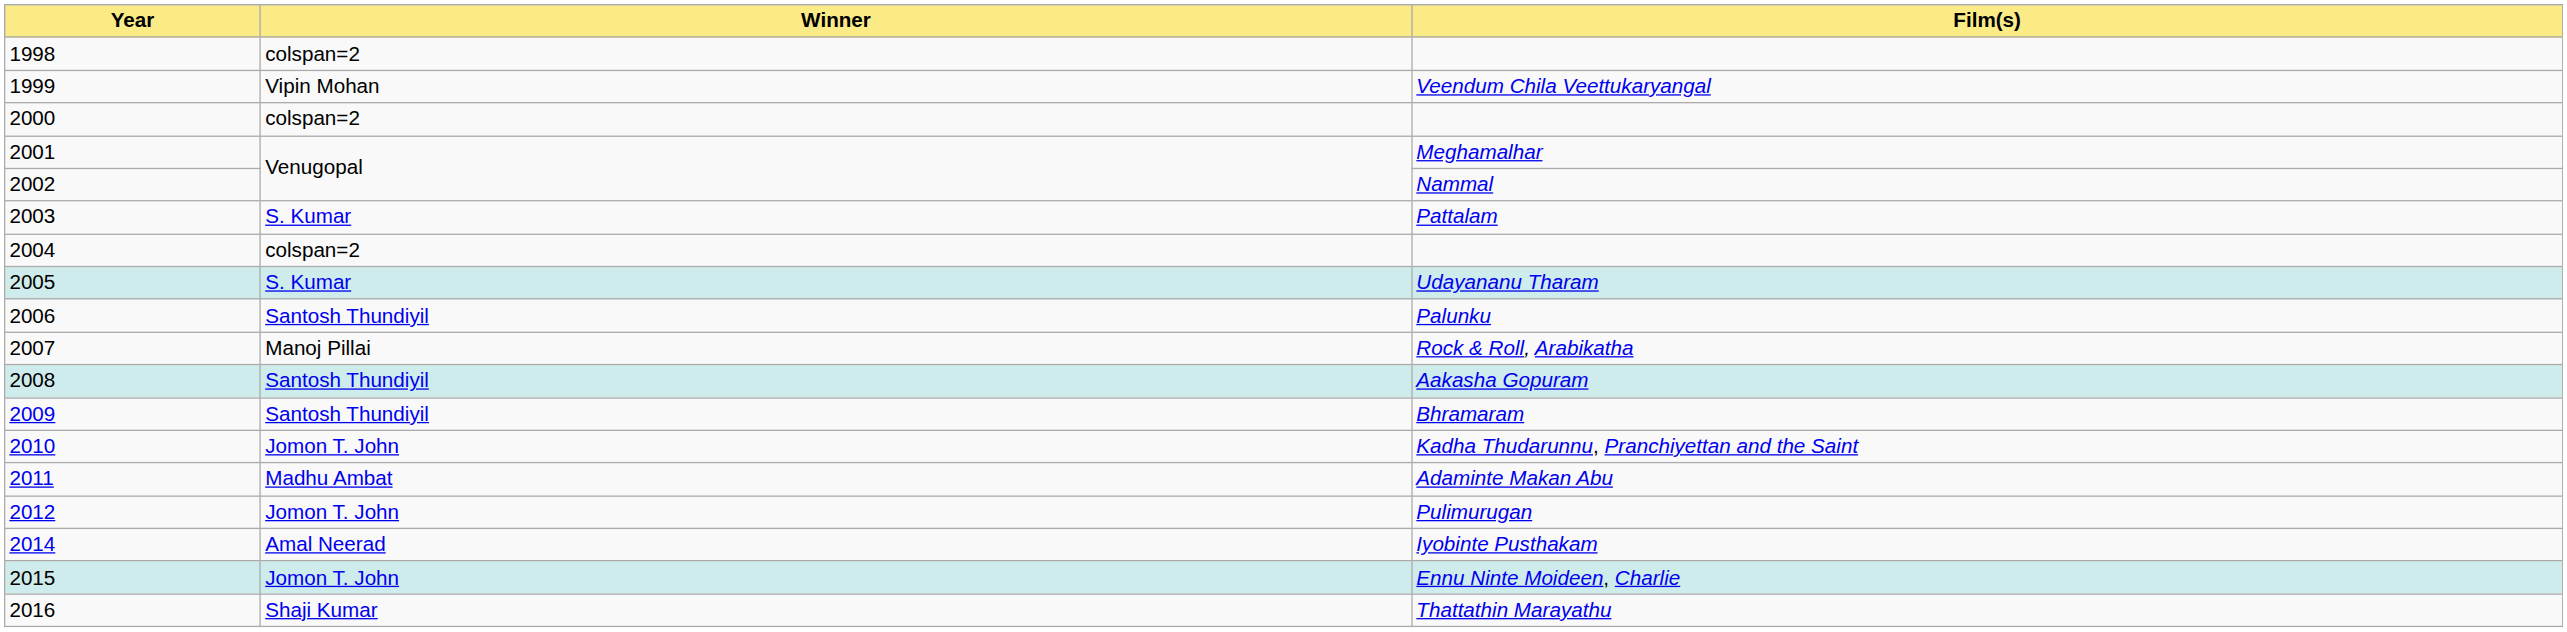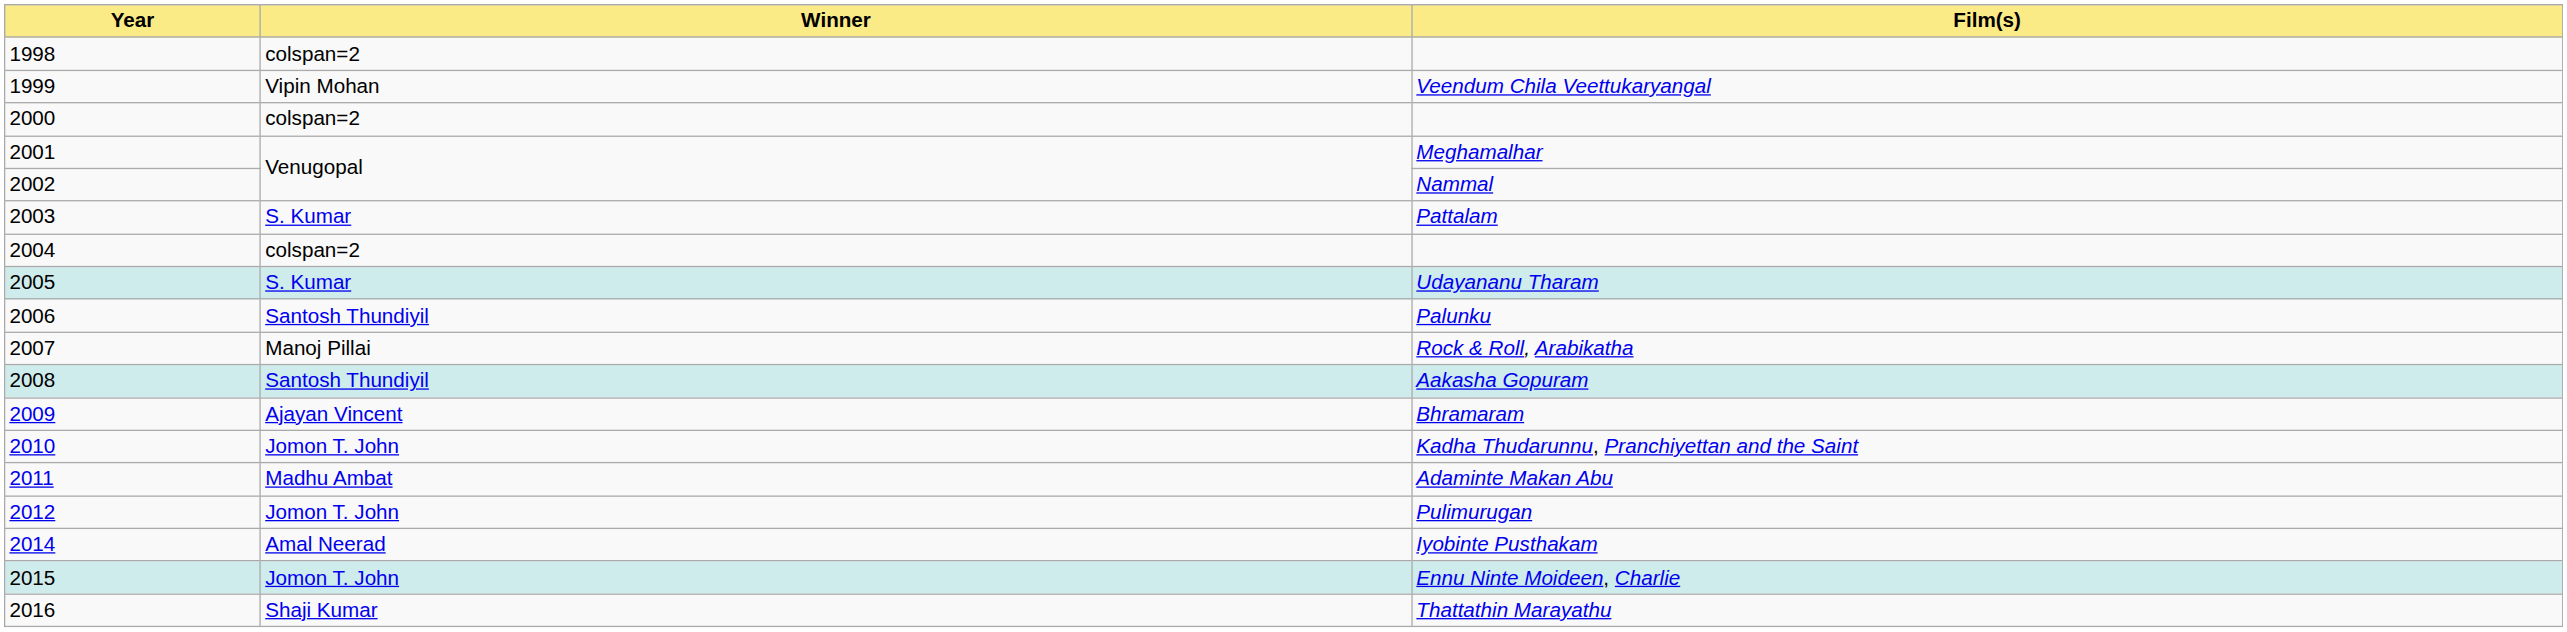(347, 413) Santosh Thundiyil -> (334, 413) Ajayan Vincent
